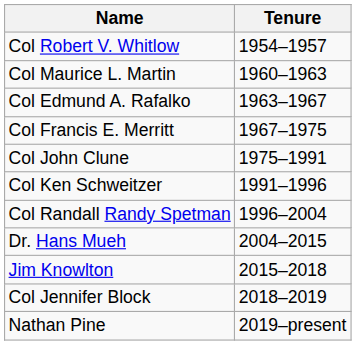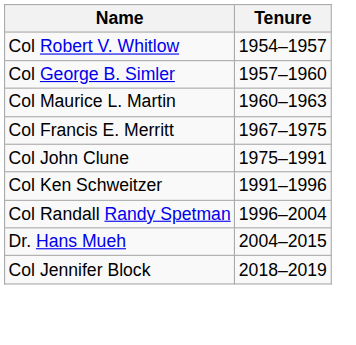+ row: (92, 74)
- row: (100, 102)
- row: (61, 269)
- row: (57, 325)
